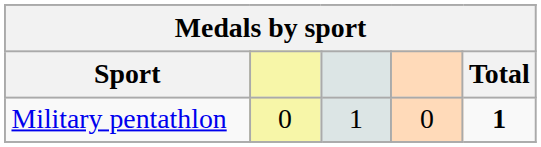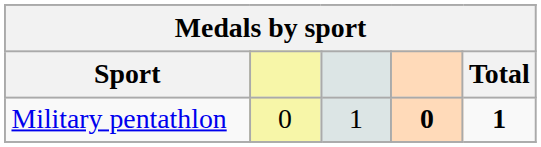(427, 119) normal -> (427, 119) bold
